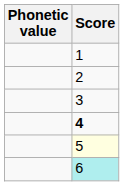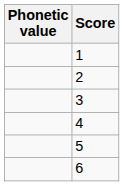(79, 123) bold -> (79, 123) normal
(79, 146) lightyellow background -> (79, 146) no background
(79, 169) paleturquoise background -> (79, 169) no background
